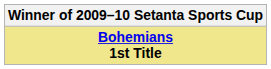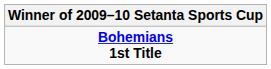(136, 45) khaki background -> (136, 45) no background
